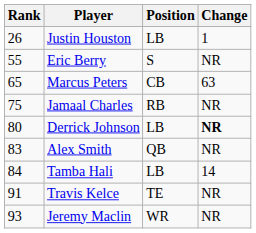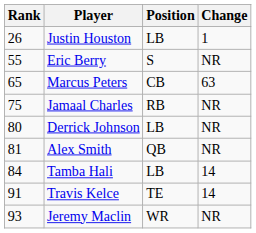(211, 127) bold -> (211, 127) normal
(15, 149) 83 -> (15, 149) 81
(211, 194) NR -> (208, 194) 14
